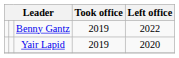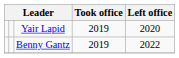rows swapped: (43, 28) <-> (43, 45)
